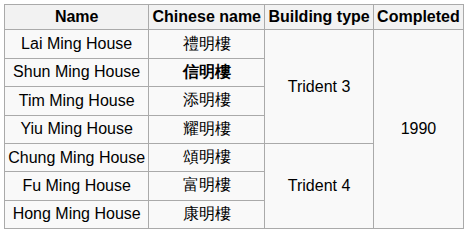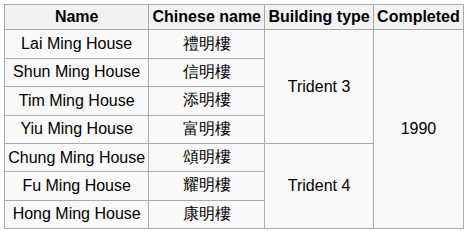(207, 71) bold -> (207, 71) normal
(207, 128) 耀明樓 -> (207, 128) 富明樓
(207, 185) 富明樓 -> (207, 185) 耀明樓
